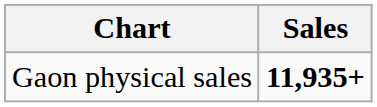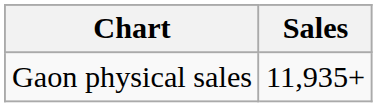(315, 76) bold -> (316, 76) normal
